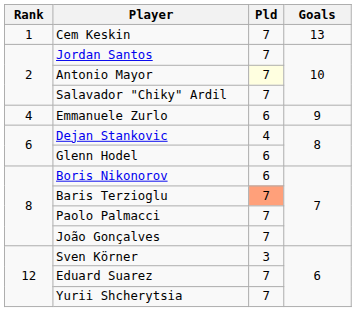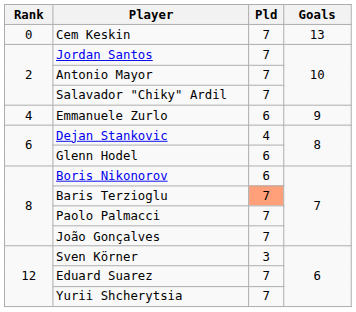(29, 35) 1 -> (29, 35) 0
(266, 75) lightyellow background -> (266, 75) no background
